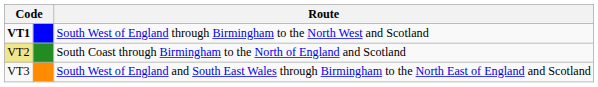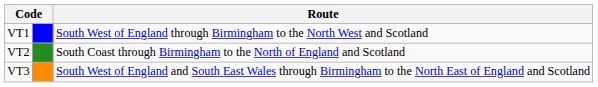(19, 33) bold -> (18, 33) normal
(18, 52) khaki background -> (18, 52) no background
